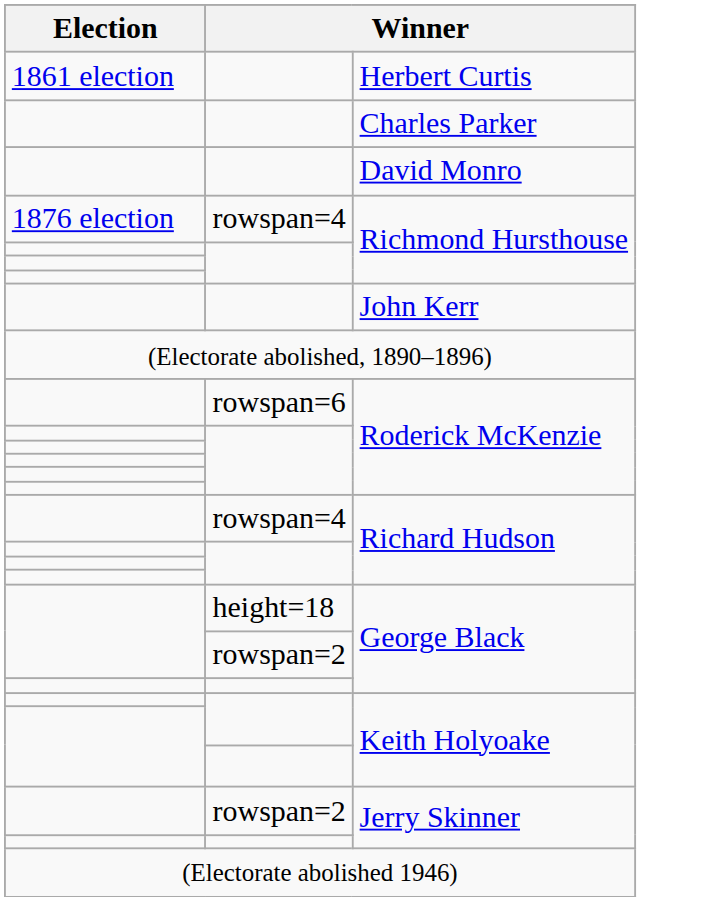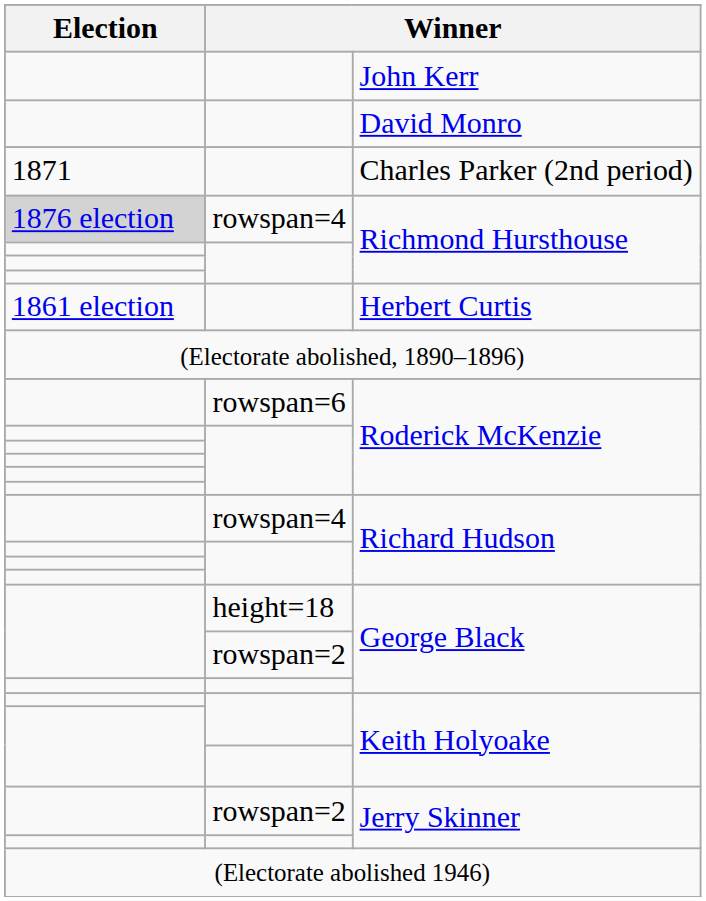rows swapped: (279, 76) <-> (279, 307)
- row: (279, 124)
+ row: (279, 171)
(93, 218) no background -> (93, 218) lightgrey background
